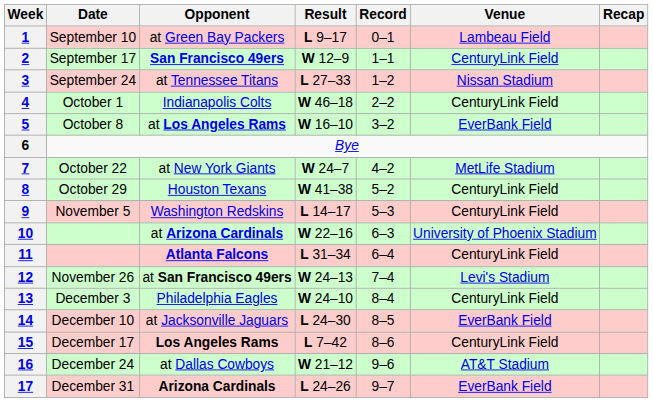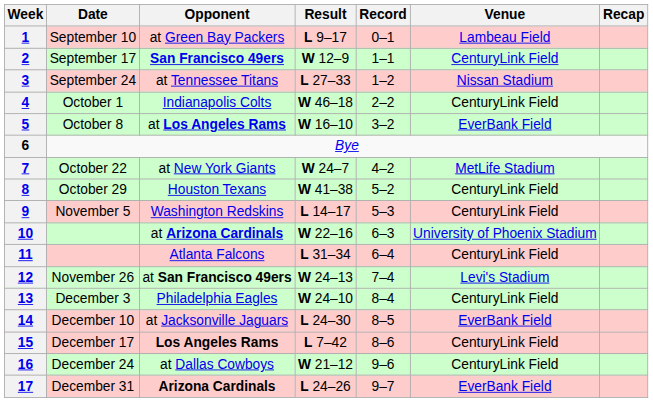(217, 255) bold -> (217, 255) normal
(505, 364) AT&T Stadium -> (505, 364) CenturyLink Field
